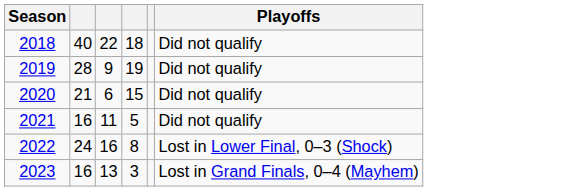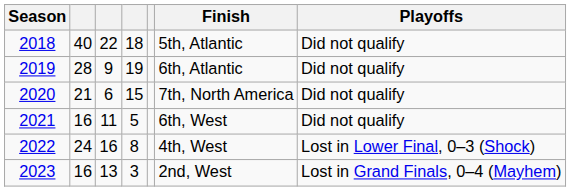+ column: (226, 17)
